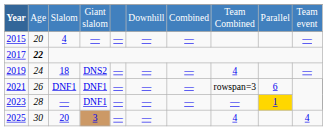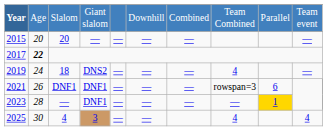(64, 39) 4 -> (64, 39) 20
(64, 118) 20 -> (64, 118) 4
